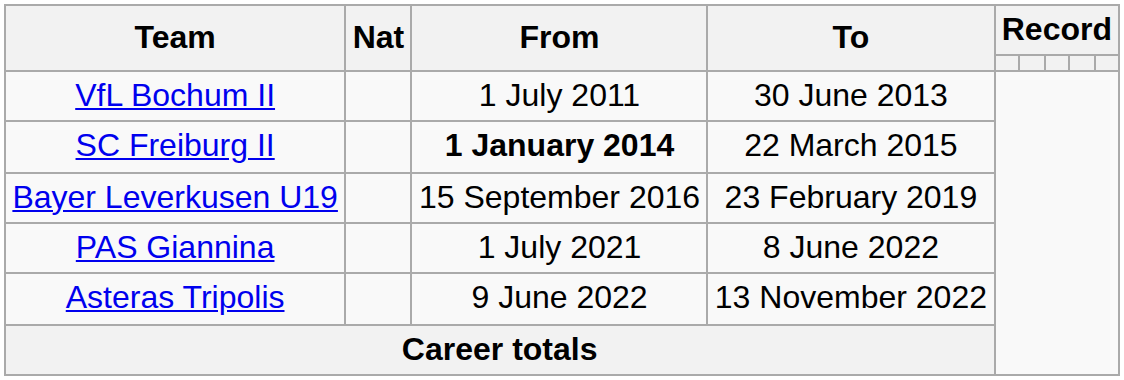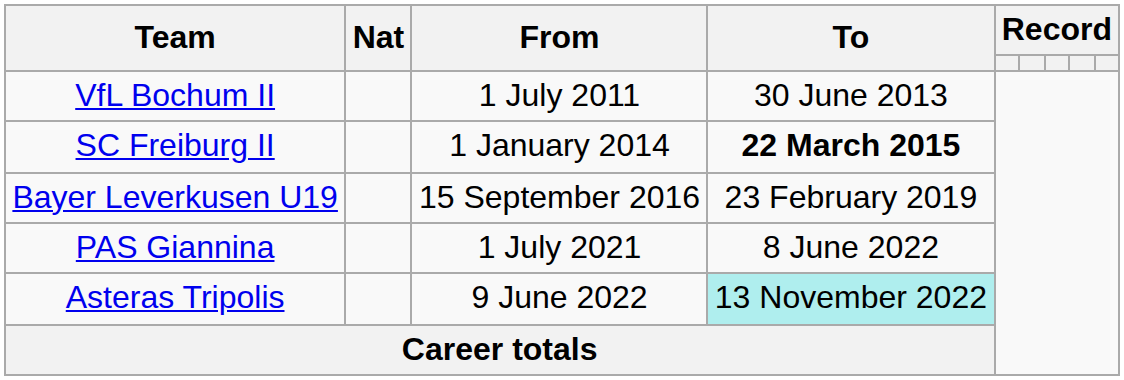(560, 146) bold -> (560, 146) normal
(851, 146) normal -> (851, 146) bold
(851, 298) no background -> (851, 298) paleturquoise background
